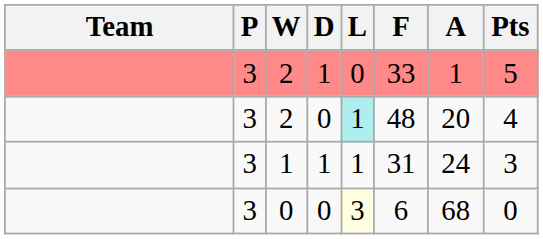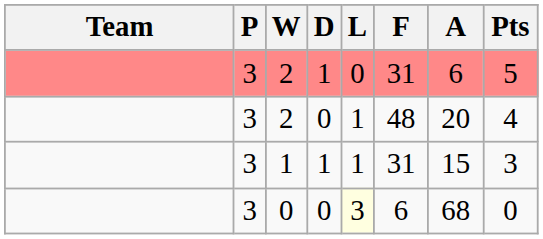(401, 73) 33 -> (401, 73) 31
(456, 73) 1 -> (456, 73) 6
(357, 118) paleturquoise background -> (357, 118) no background
(456, 164) 24 -> (456, 164) 15
